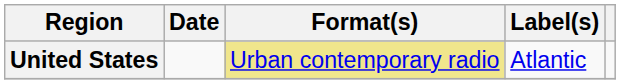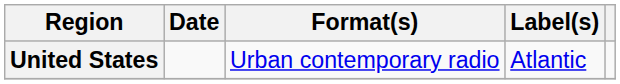(365, 59) khaki background -> (365, 59) no background
